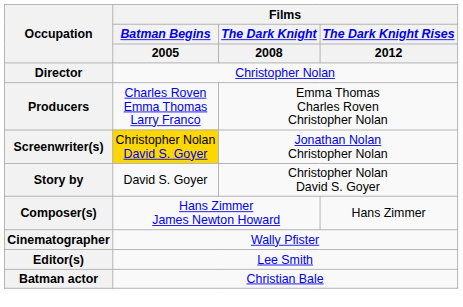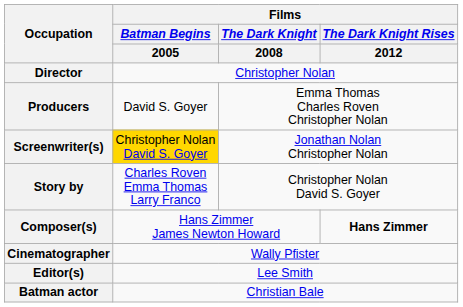(165, 107) Charles Roven Emma Thomas Larry Franco -> (165, 107) David S. Goyer
(165, 180) David S. Goyer -> (165, 187) Charles Roven Emma Thomas Larry Franco
(389, 213) normal -> (389, 227) bold
